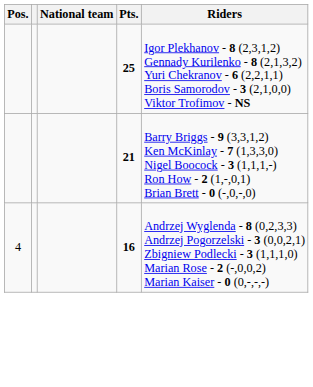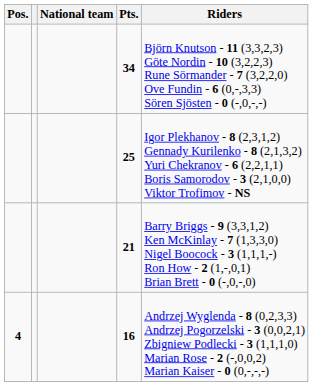+ row: (129, 68)
(18, 247) normal -> (18, 336) bold
